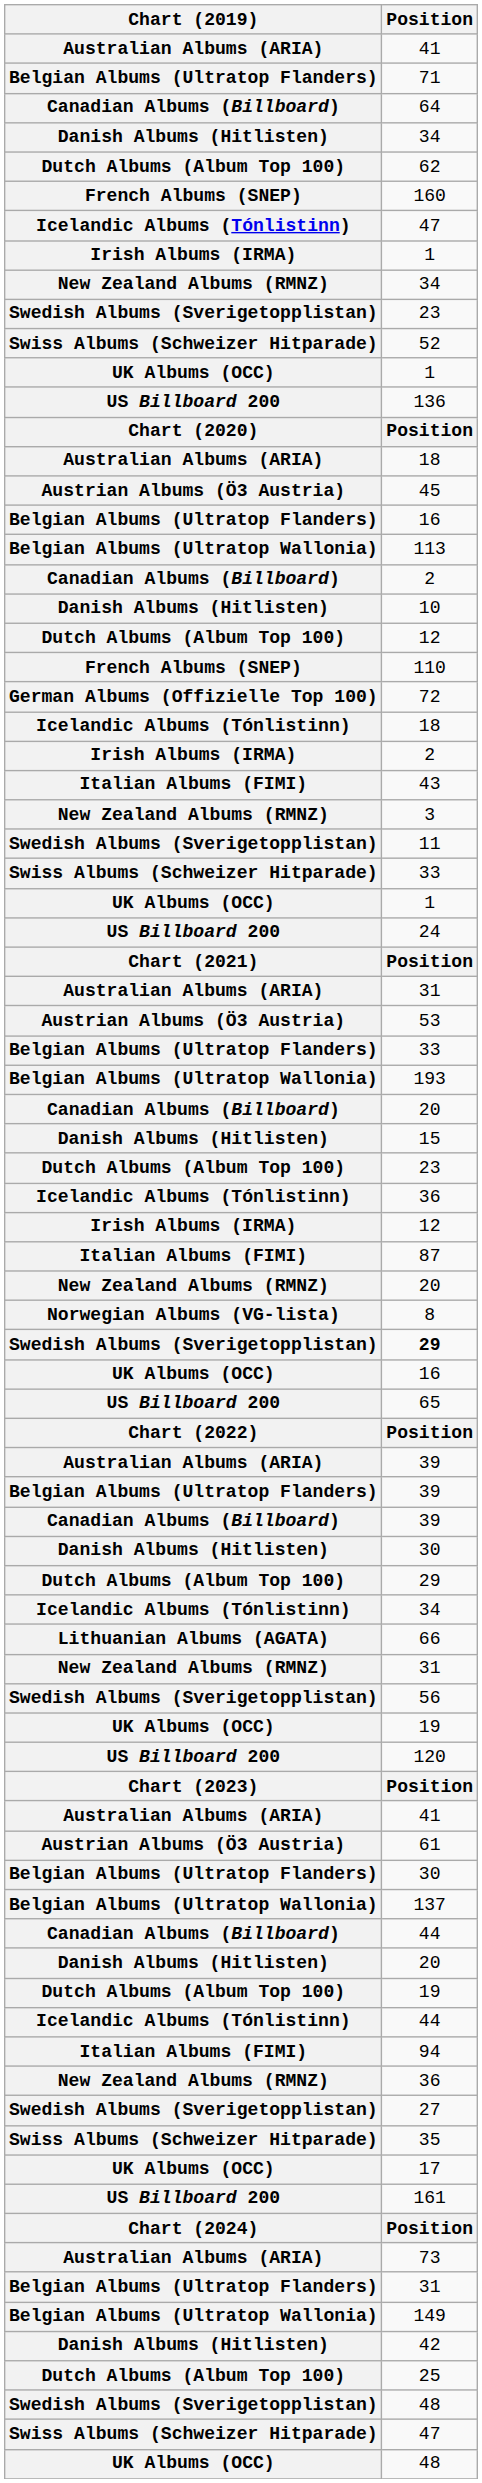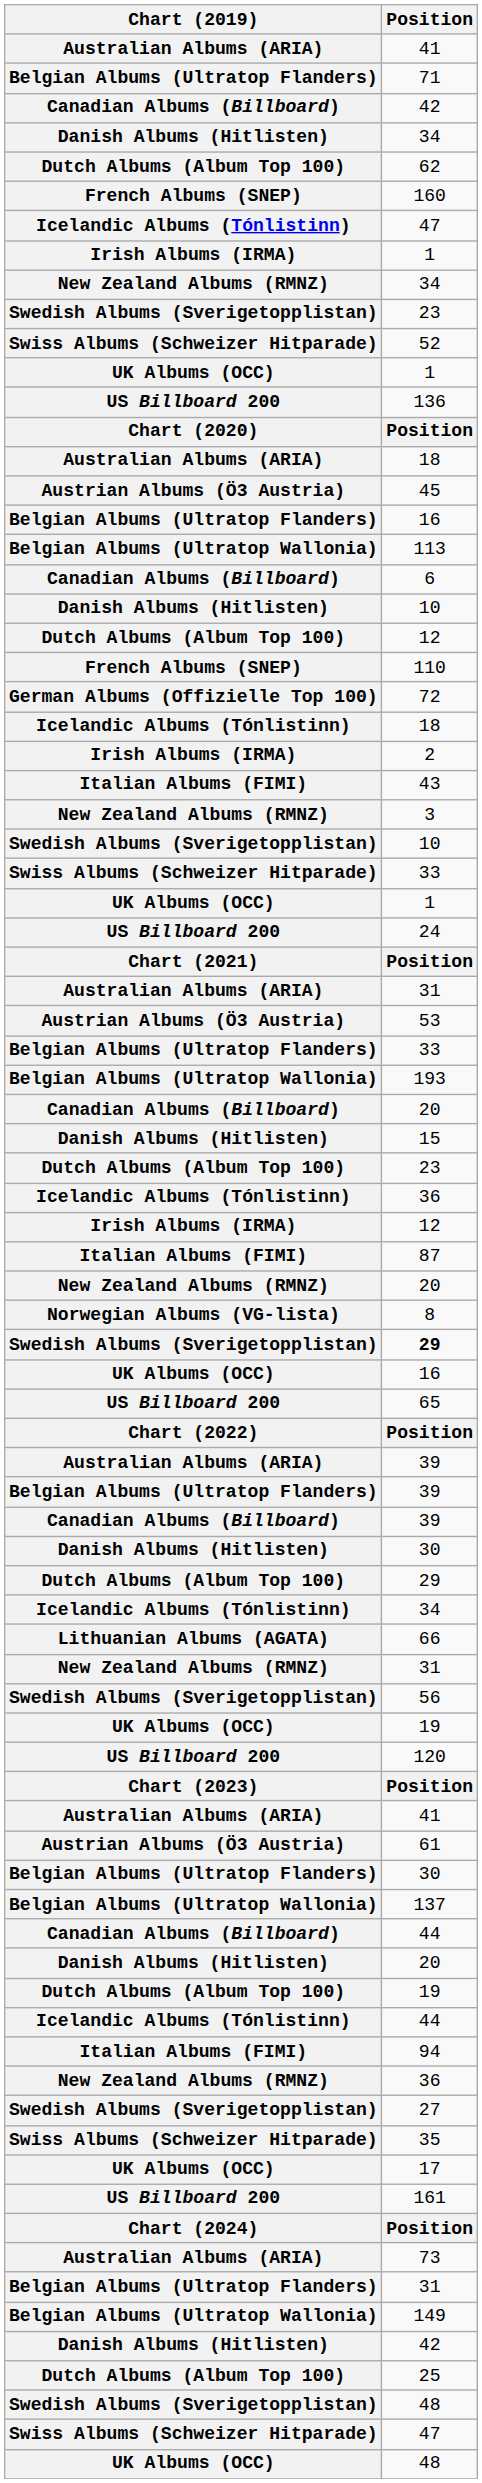(430, 108) 64 -> (430, 108) 42
(430, 579) 2 -> (430, 579) 6
(430, 844) 11 -> (430, 844) 10
